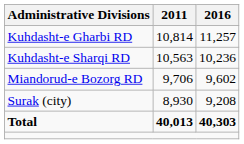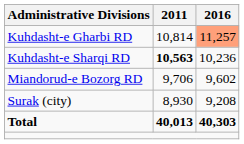(218, 36) no background -> (218, 36) lightsalmon background
(174, 57) normal -> (174, 57) bold
